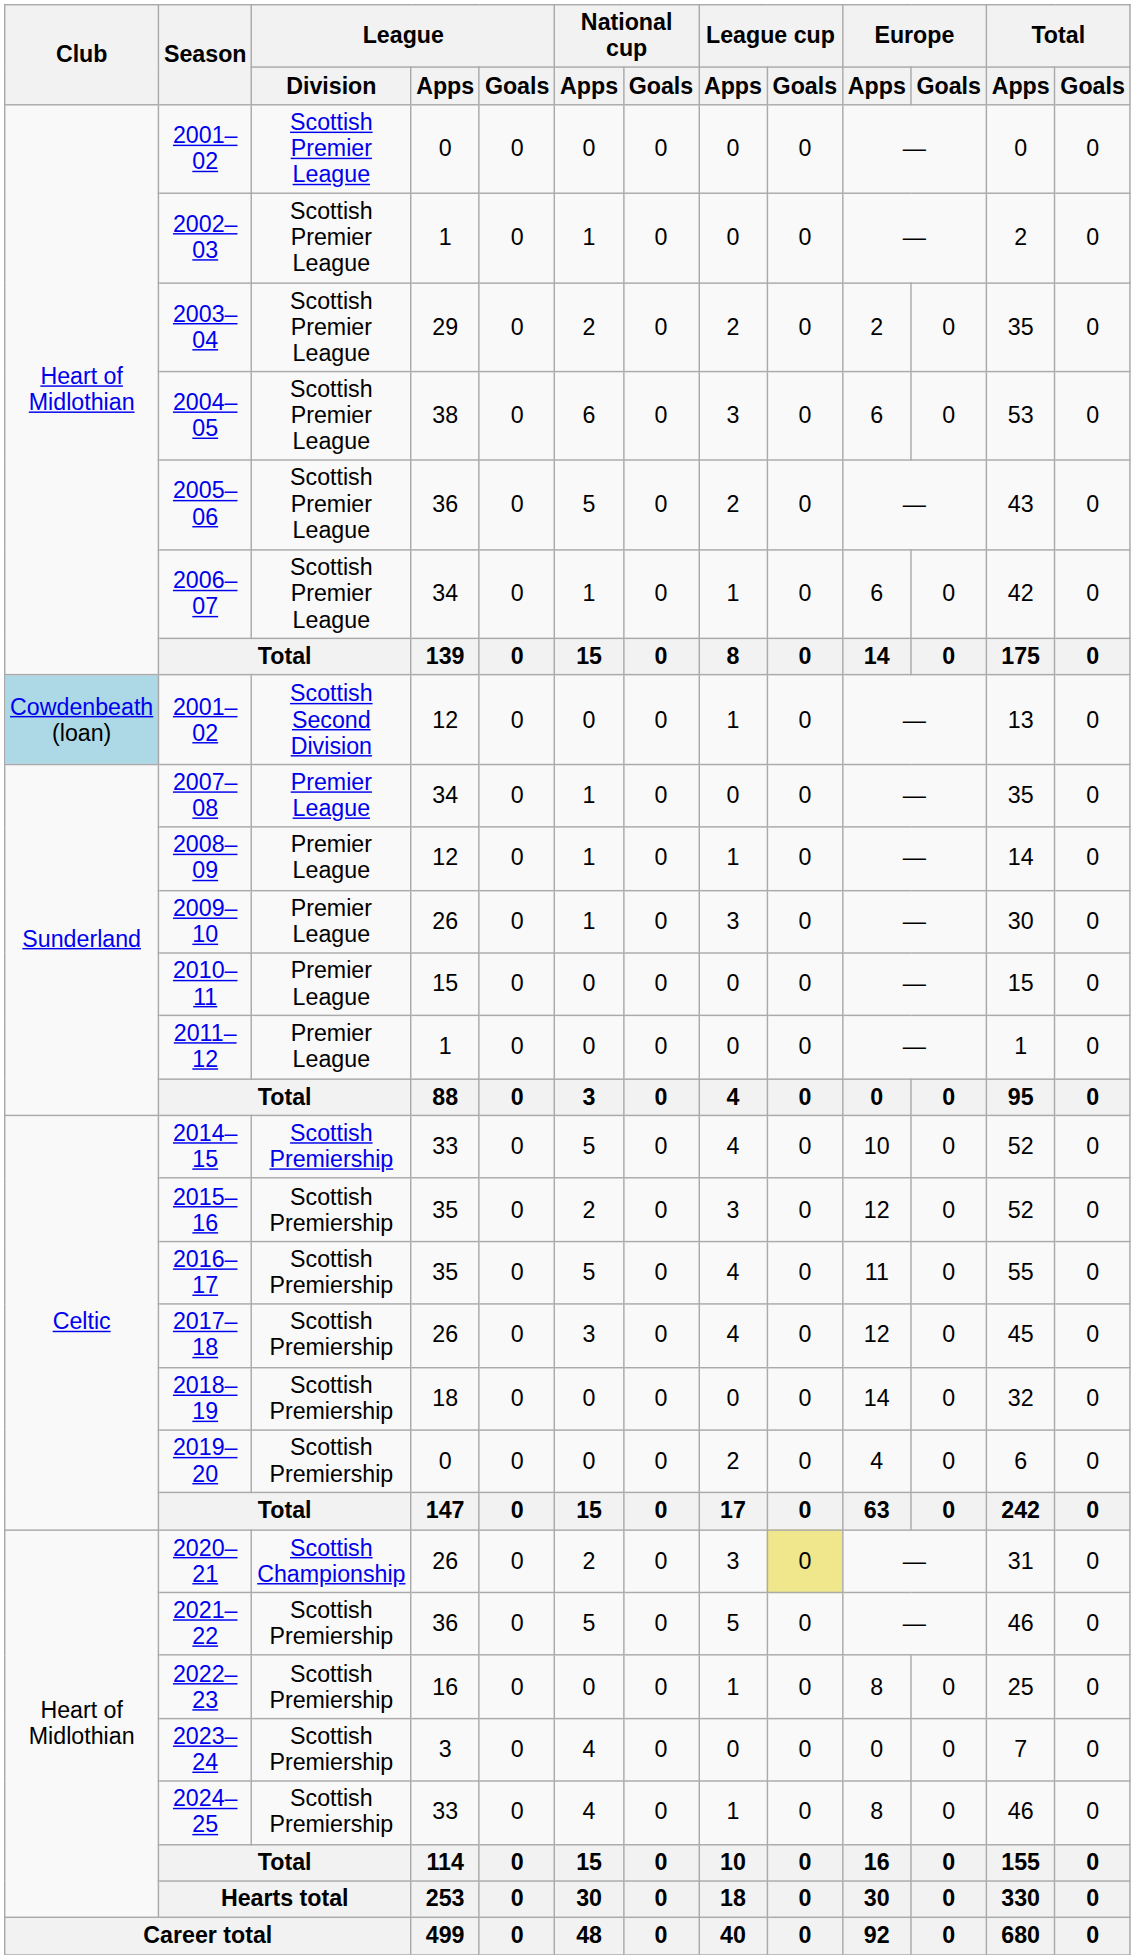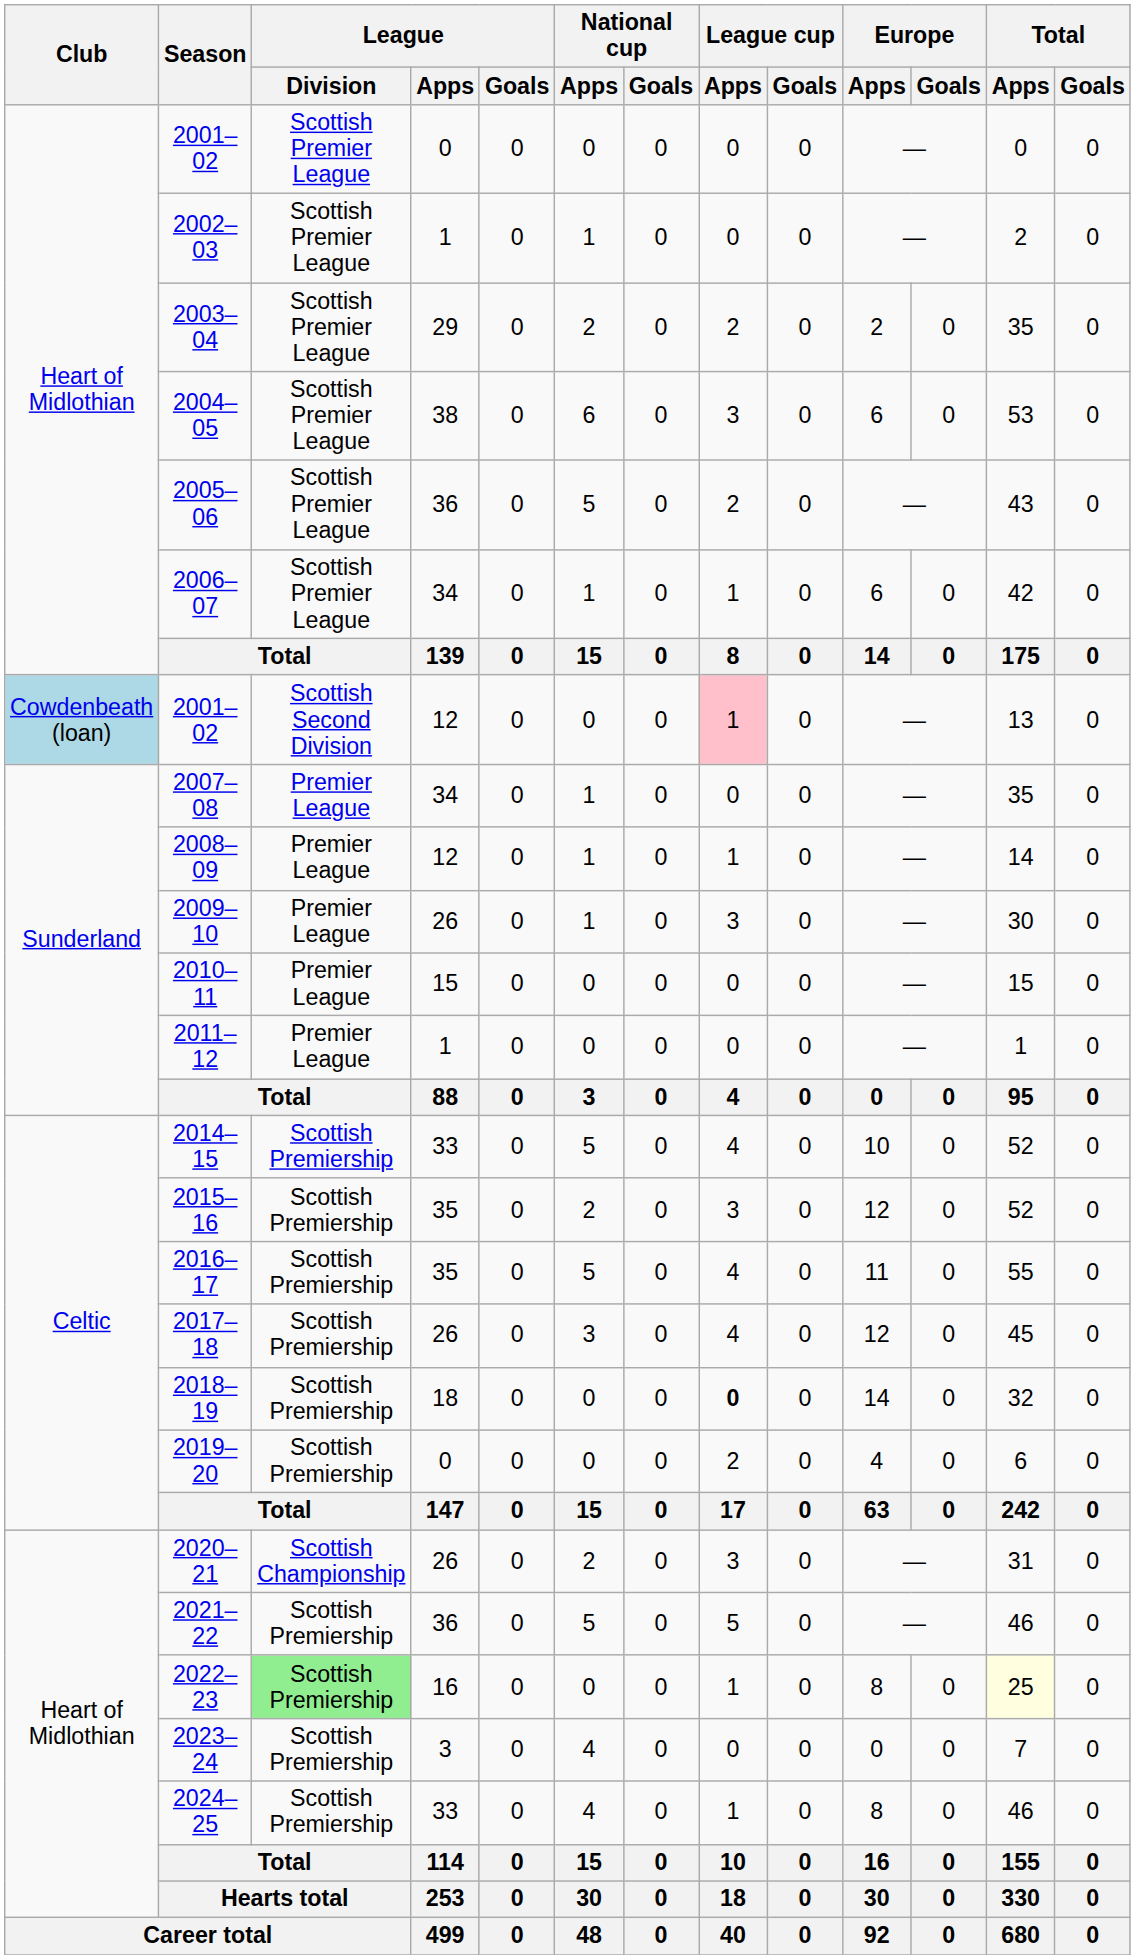(733, 719) no background -> (733, 719) pink background
(733, 1398) normal -> (733, 1398) bold
(805, 1560) khaki background -> (805, 1560) no background
(331, 1686) no background -> (331, 1686) lightgreen background
(1021, 1686) no background -> (1021, 1686) lightyellow background
